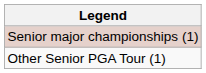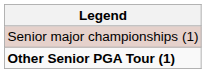(87, 58) normal -> (91, 58) bold
